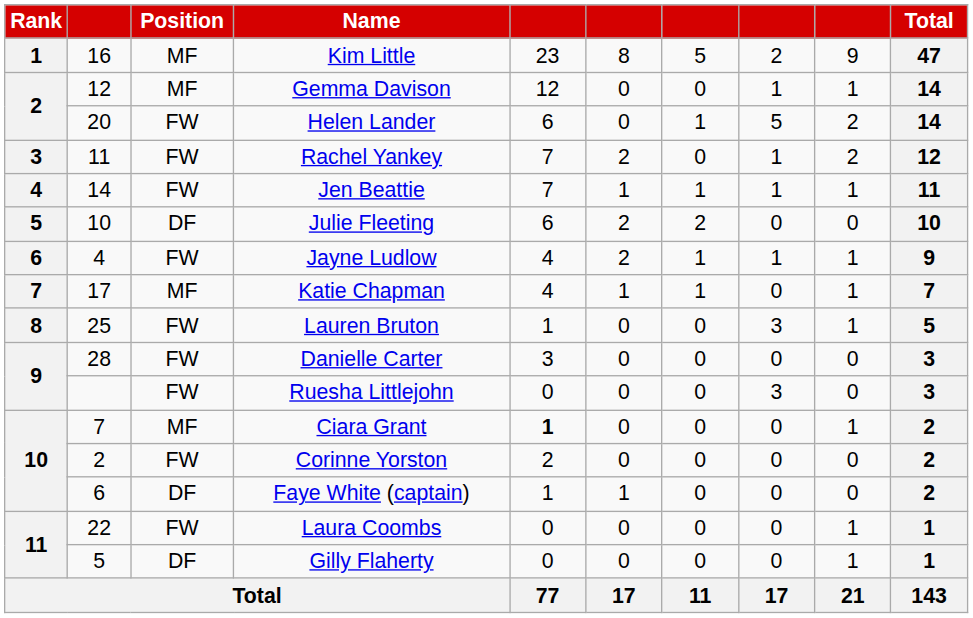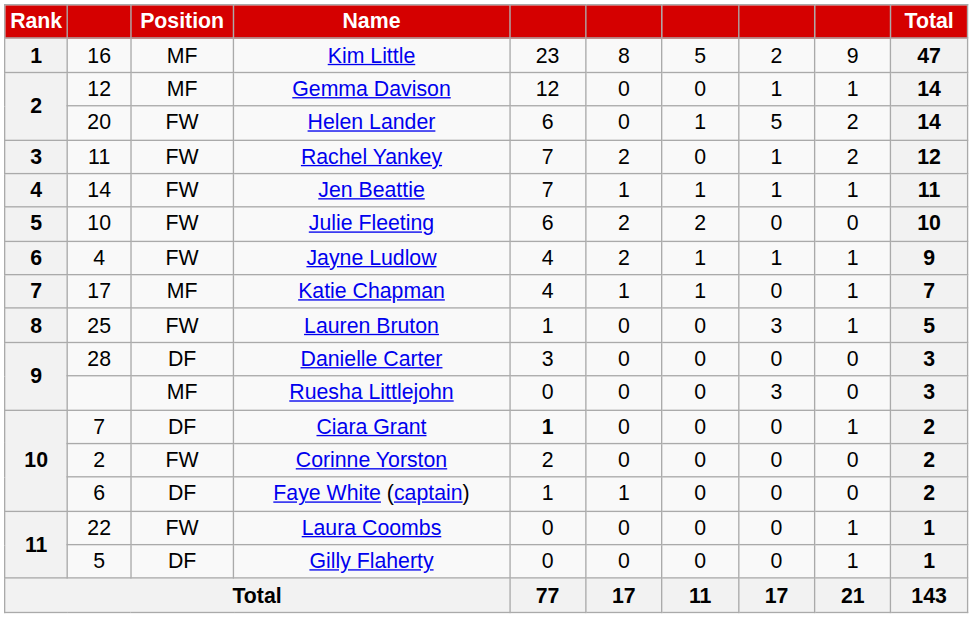(182, 223) DF -> (182, 223) FW
(182, 358) FW -> (182, 358) DF
(182, 392) FW -> (182, 392) MF
(182, 426) MF -> (182, 426) DF
